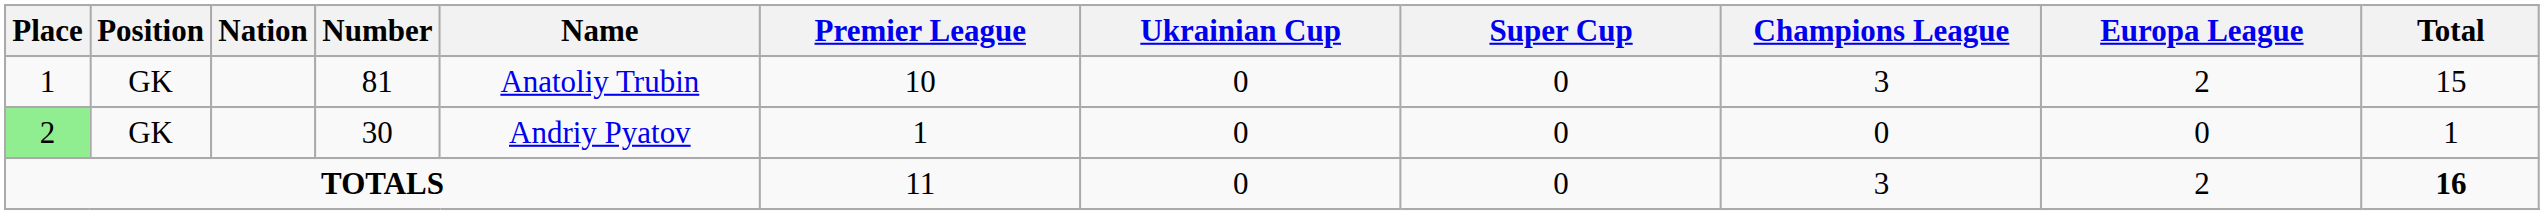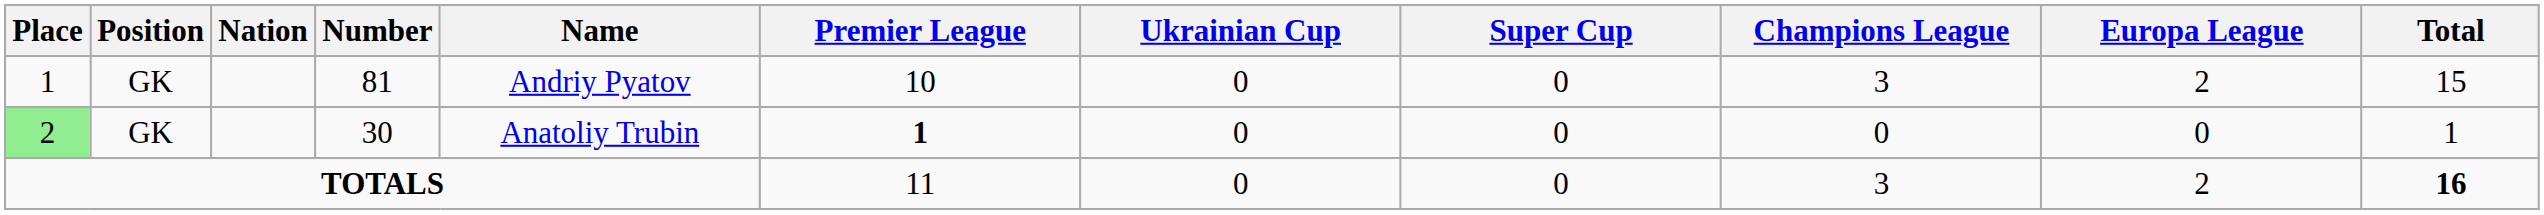(600, 81) Anatoliy Trubin -> (600, 81) Andriy Pyatov
(600, 132) Andriy Pyatov -> (600, 132) Anatoliy Trubin
(920, 132) normal -> (920, 132) bold
